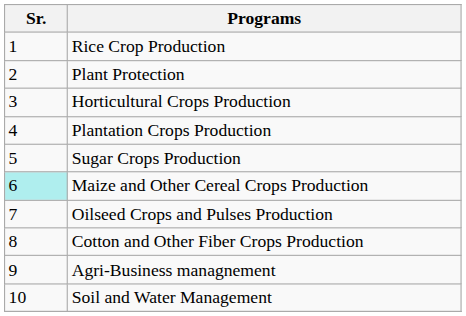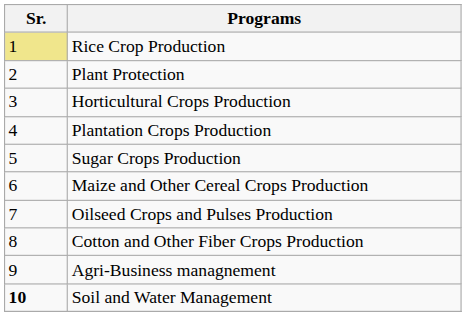(13, 46) no background -> (13, 46) khaki background
(13, 185) paleturquoise background -> (13, 185) no background
(17, 297) normal -> (17, 297) bold
